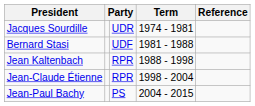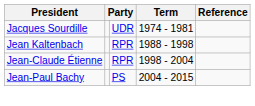- row: (38, 45)
